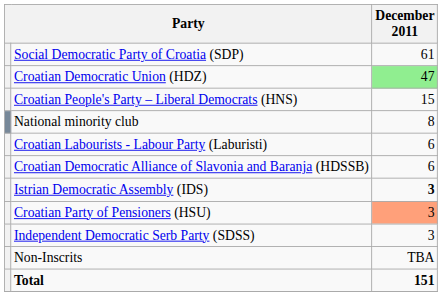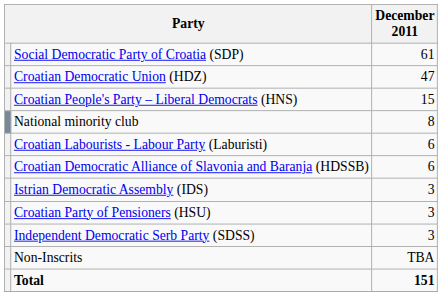(428, 77) lightgreen background -> (428, 77) no background
(431, 190) bold -> (431, 190) normal
(431, 212) lightsalmon background -> (431, 212) no background
